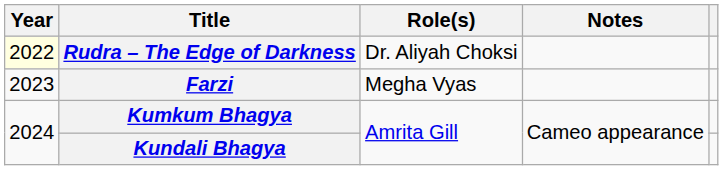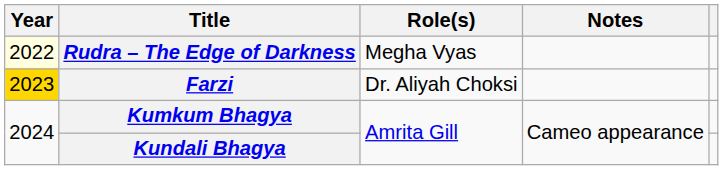(441, 52) Dr. Aliyah Choksi -> (421, 52) Megha Vyas
(32, 84) no background -> (32, 84) gold background
(421, 84) Megha Vyas -> (441, 84) Dr. Aliyah Choksi
